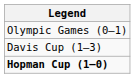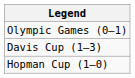(58, 64) bold -> (58, 64) normal
